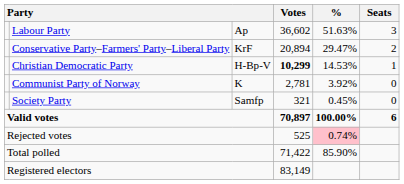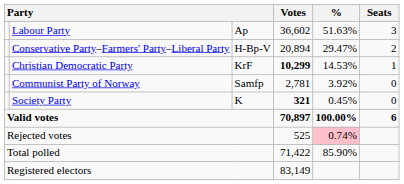(243, 48) KrF -> (253, 48) H-Bp-V
(253, 65) H-Bp-V -> (243, 65) KrF
(239, 83) K -> (249, 83) Samfp
(249, 100) Samfp -> (239, 100) K
(302, 100) normal -> (302, 100) bold
